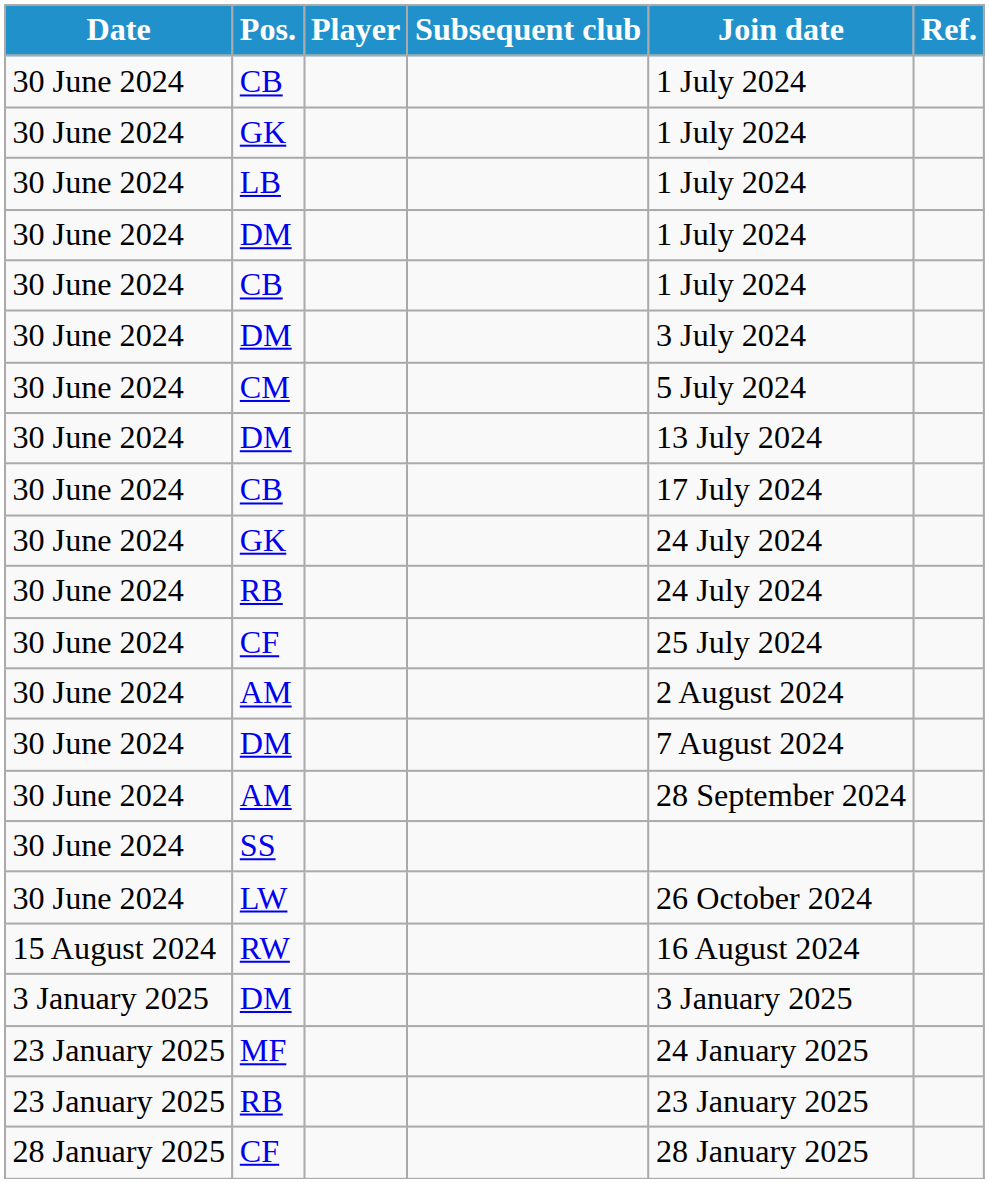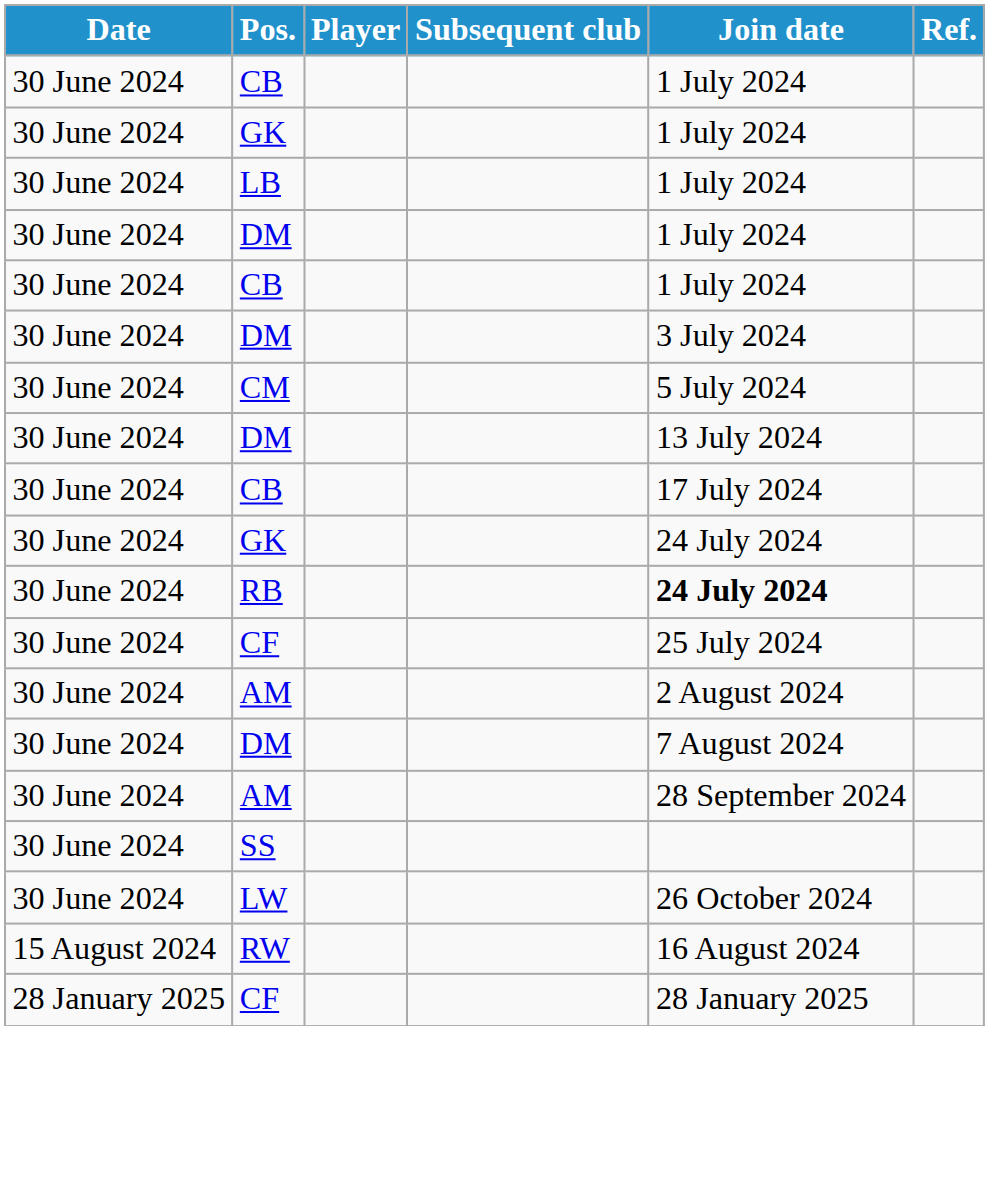(739, 591) normal -> (742, 591) bold
- row: (111, 999)
- row: (119, 1050)
- row: (119, 1101)
